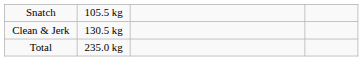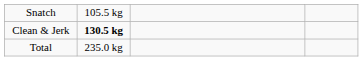(104, 30) normal -> (104, 30) bold
